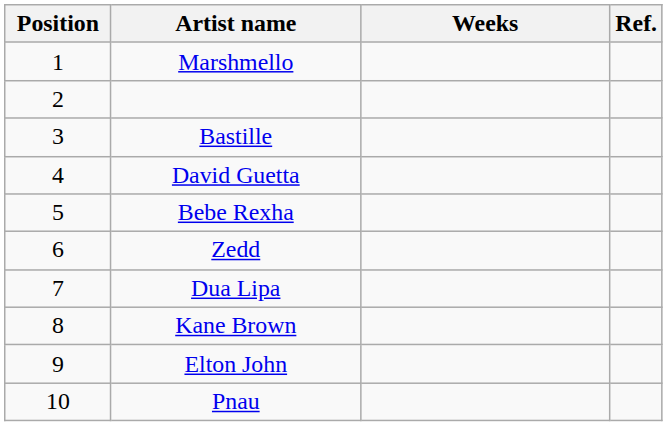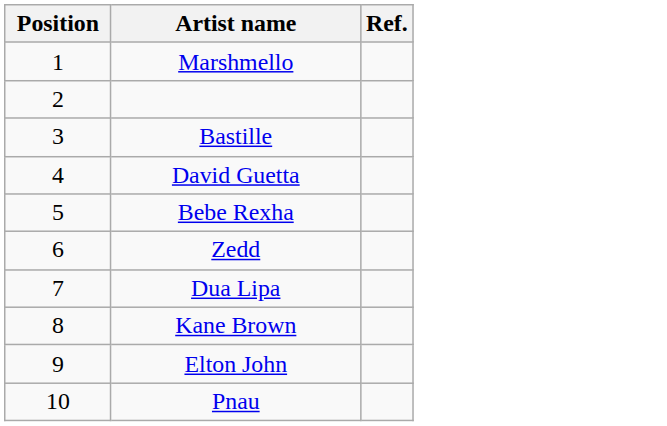- column: (485, 23)
